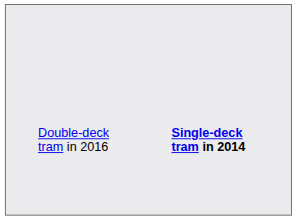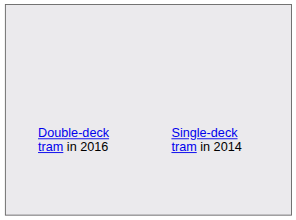(208, 140) bold -> (207, 140) normal
